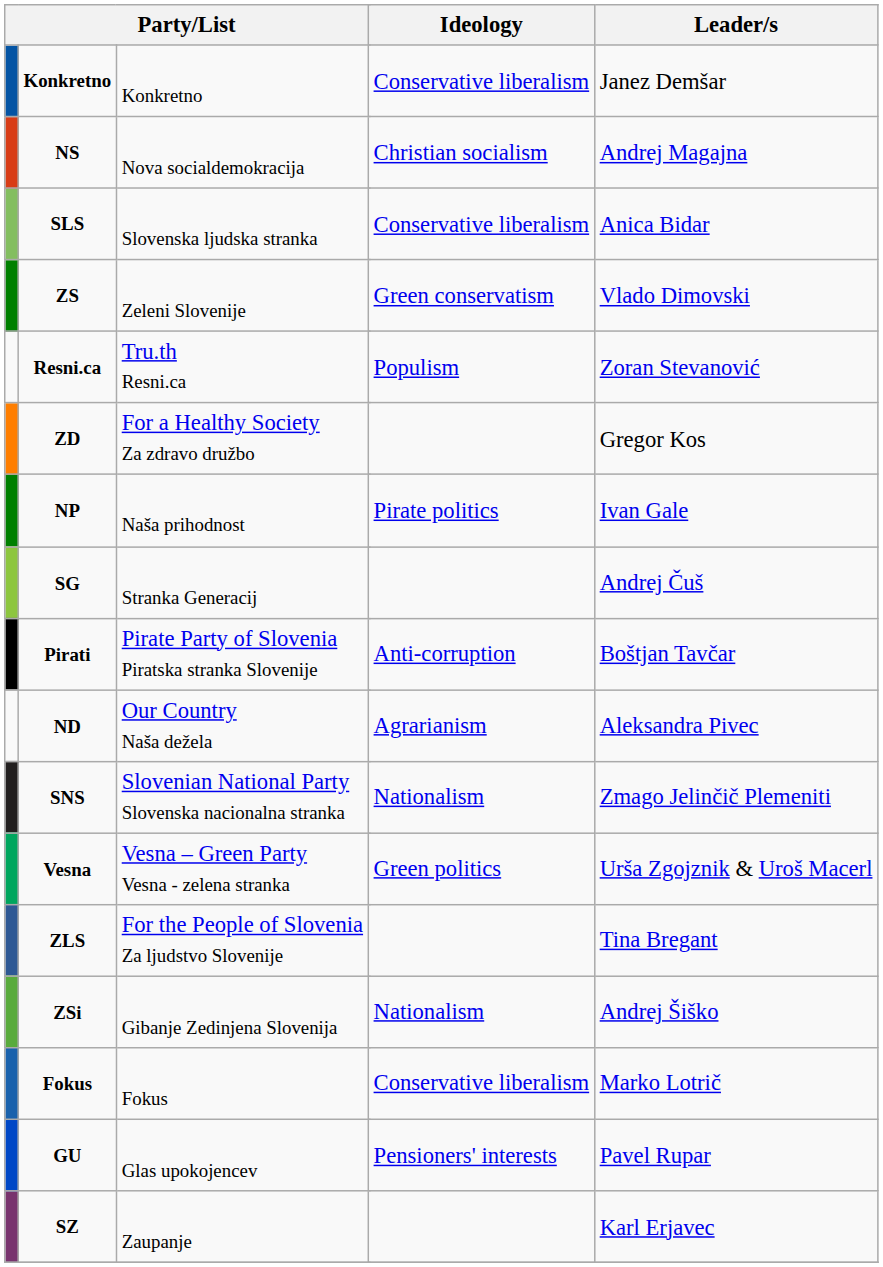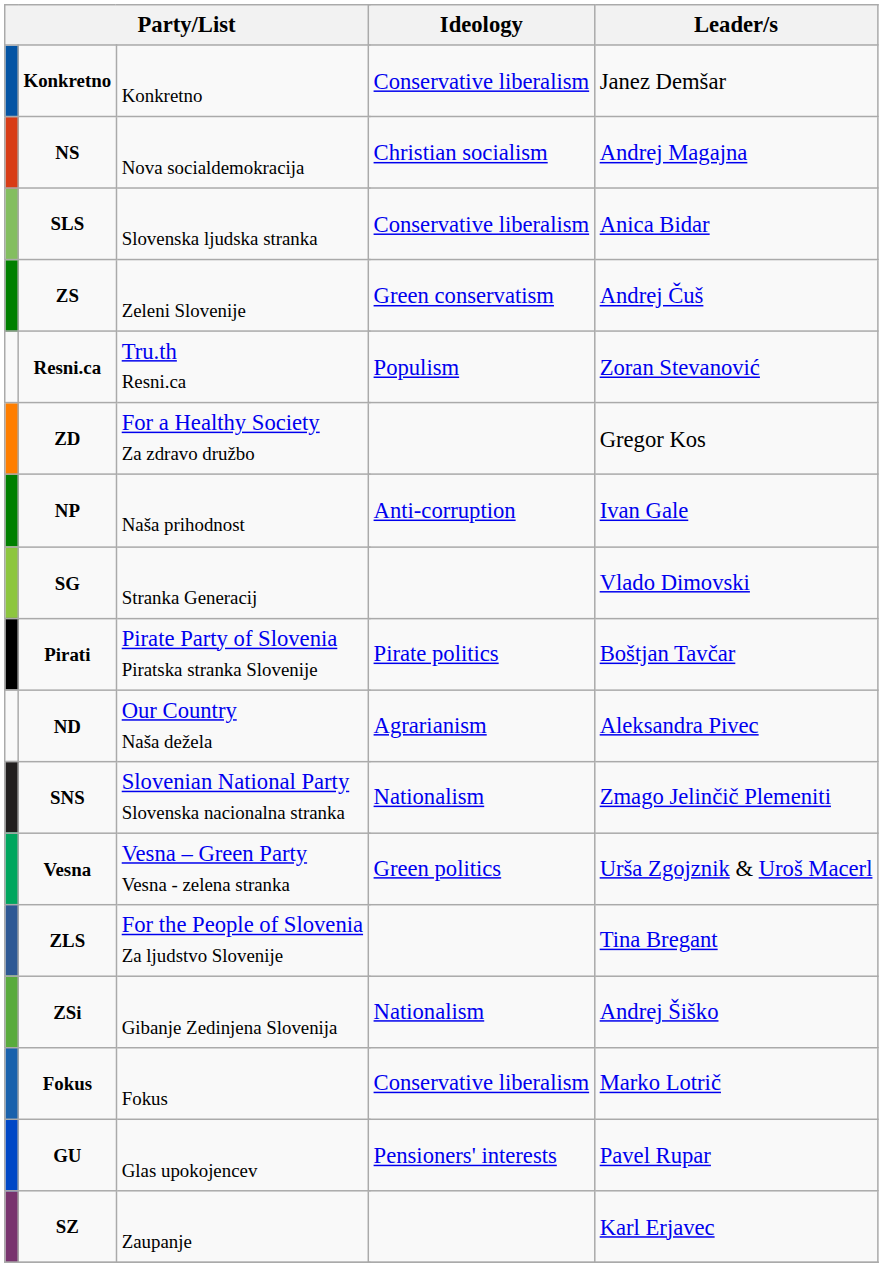(675, 295) Vlado Dimovski -> (652, 295) Andrej Čuš
(436, 510) Pirate politics -> (445, 510) Anti-corruption
(652, 582) Andrej Čuš -> (675, 582) Vlado Dimovski
(445, 653) Anti-corruption -> (436, 653) Pirate politics
